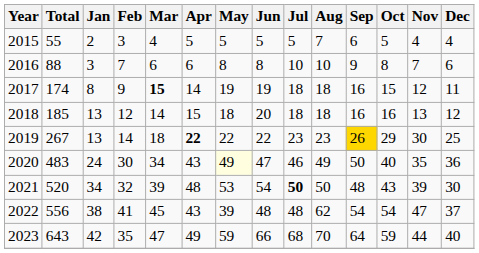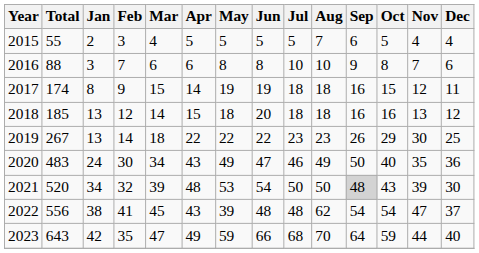(157, 89) bold -> (157, 89) normal
(193, 138) bold -> (193, 138) normal
(357, 138) gold background -> (357, 138) no background
(227, 162) lightyellow background -> (227, 162) no background
(295, 187) bold -> (295, 187) normal
(357, 187) no background -> (357, 187) lightgrey background
